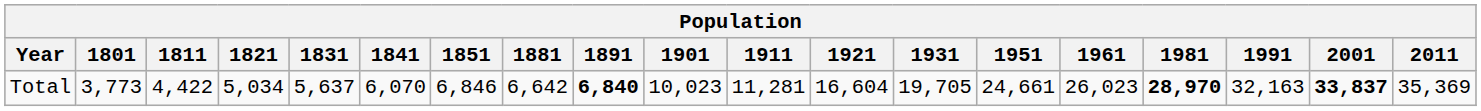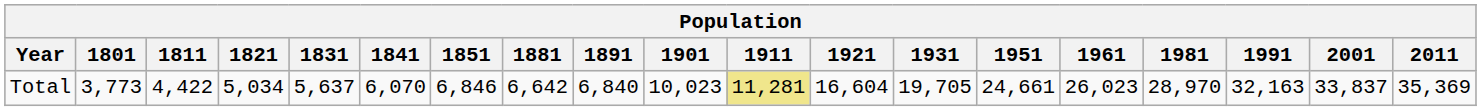(608, 88) bold -> (608, 88) normal
(769, 88) no background -> (769, 88) khaki background
(1185, 88) bold -> (1185, 88) normal
(1351, 88) bold -> (1351, 88) normal
